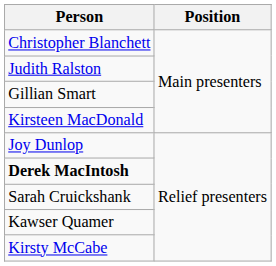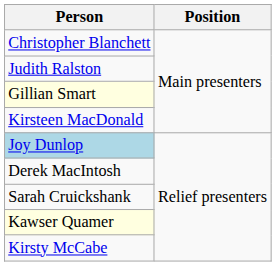(52, 94) no background -> (52, 94) lightyellow background
(46, 145) no background -> (46, 145) lightblue background
(68, 171) bold -> (65, 171) normal
(61, 222) no background -> (61, 222) lightyellow background
